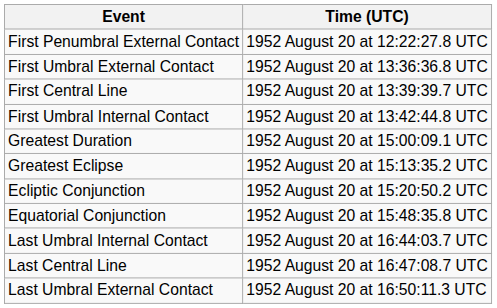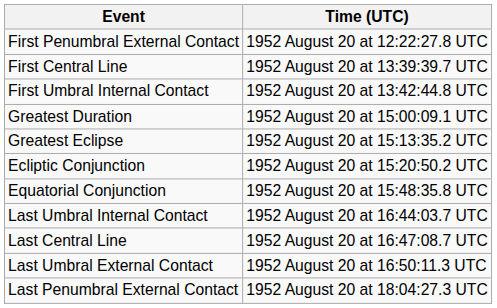- row: (111, 66)
+ row: (123, 290)
